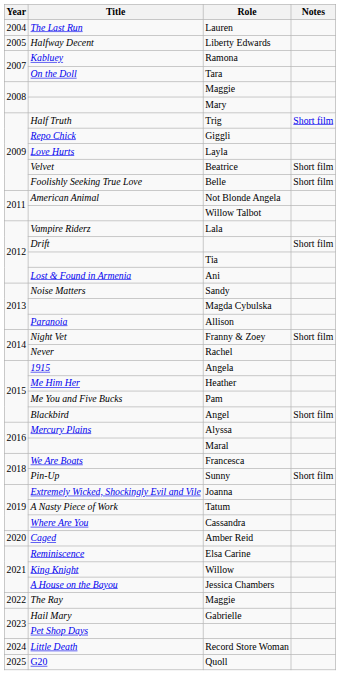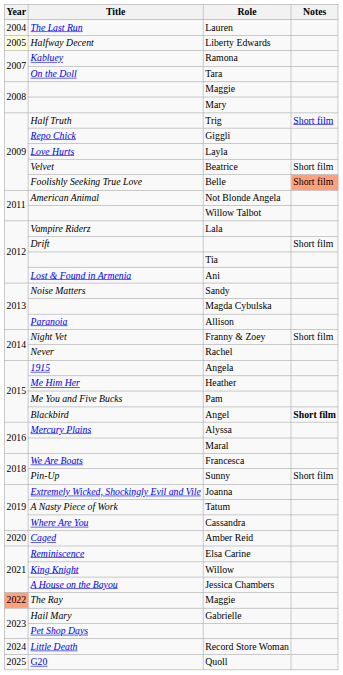(16, 43) no background -> (16, 43) lightyellow background
(313, 182) no background -> (313, 182) lightsalmon background
(313, 414) normal -> (315, 414) bold
(16, 600) no background -> (16, 600) lightsalmon background
